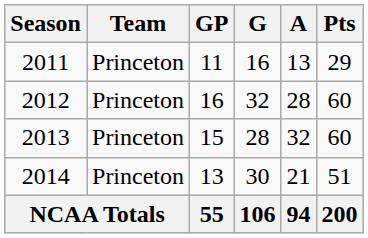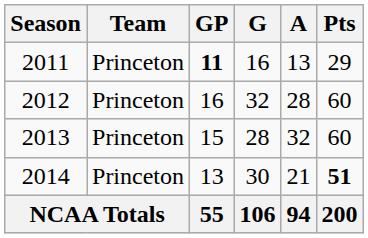(212, 61) normal -> (212, 61) bold
(340, 175) normal -> (340, 175) bold
